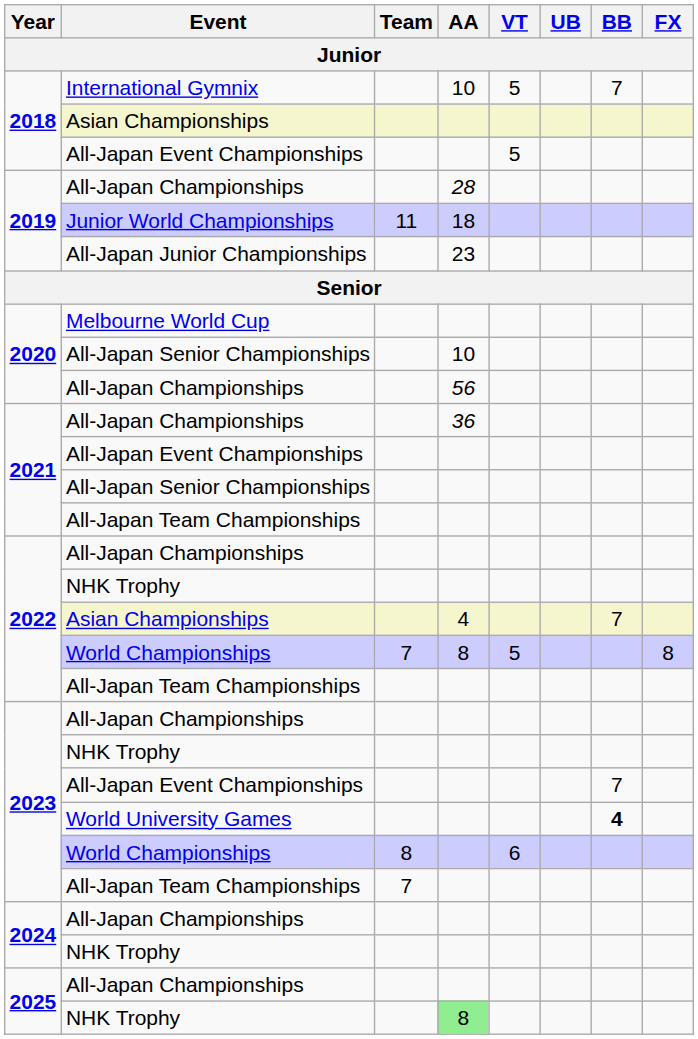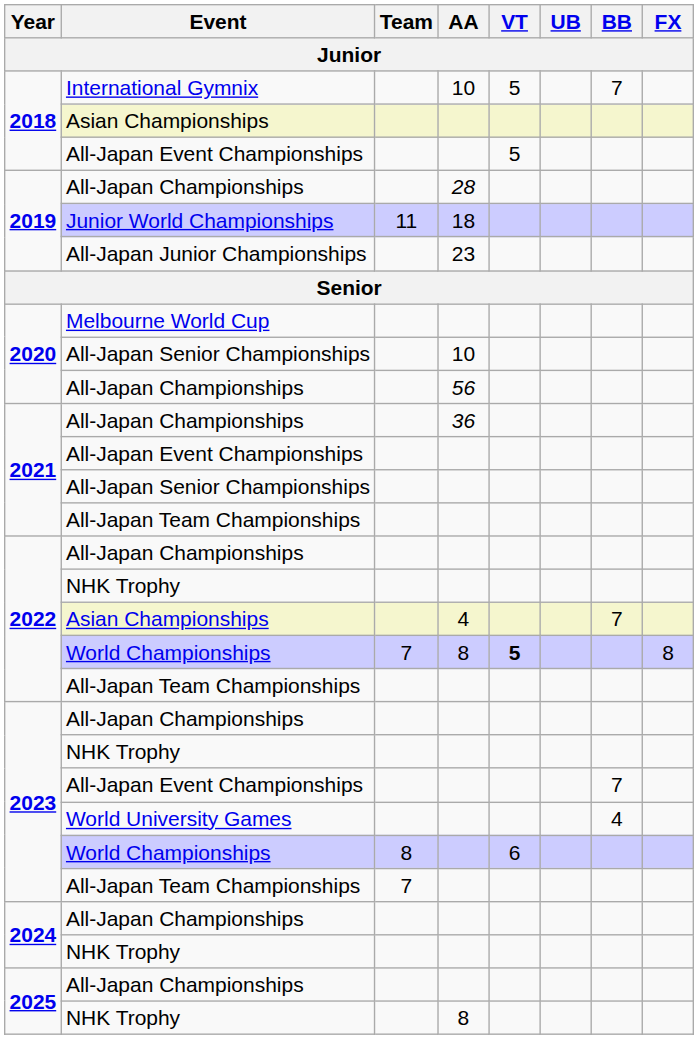(515, 652) normal -> (515, 652) bold
(617, 818) bold -> (617, 818) normal
(463, 1018) lightgreen background -> (463, 1018) no background
